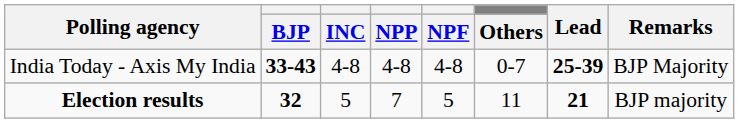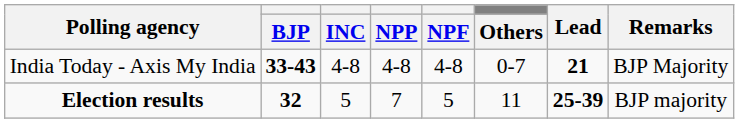(578, 65) 25-39 -> (578, 65) 21
(578, 100) 21 -> (578, 100) 25-39
